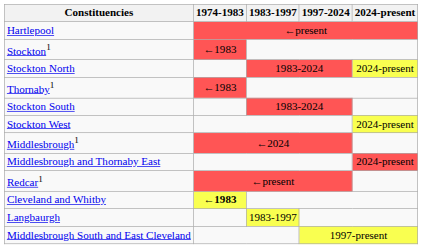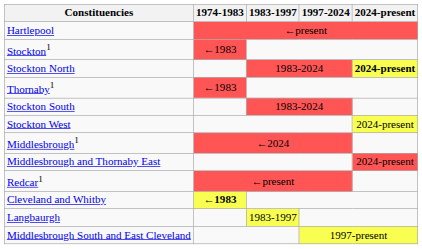(385, 68) normal -> (385, 68) bold
